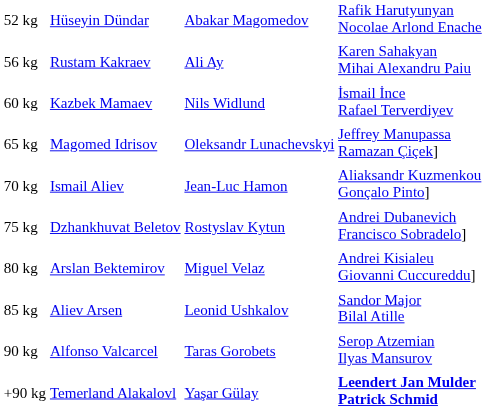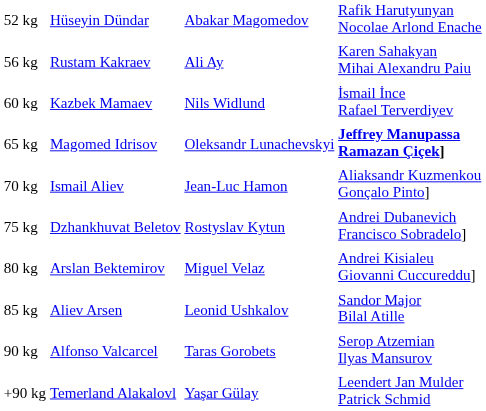(395, 142) normal -> (399, 142) bold
(407, 391) bold -> (401, 391) normal
